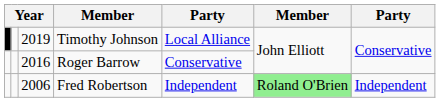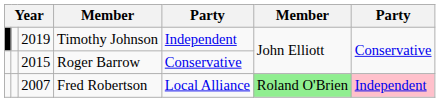(207, 39) Local Alliance -> (201, 39) Independent
(36, 62) 2016 -> (36, 62) 2015
(36, 85) 2006 -> (36, 85) 2007
(201, 85) Independent -> (207, 85) Local Alliance
(391, 85) no background -> (391, 85) pink background
